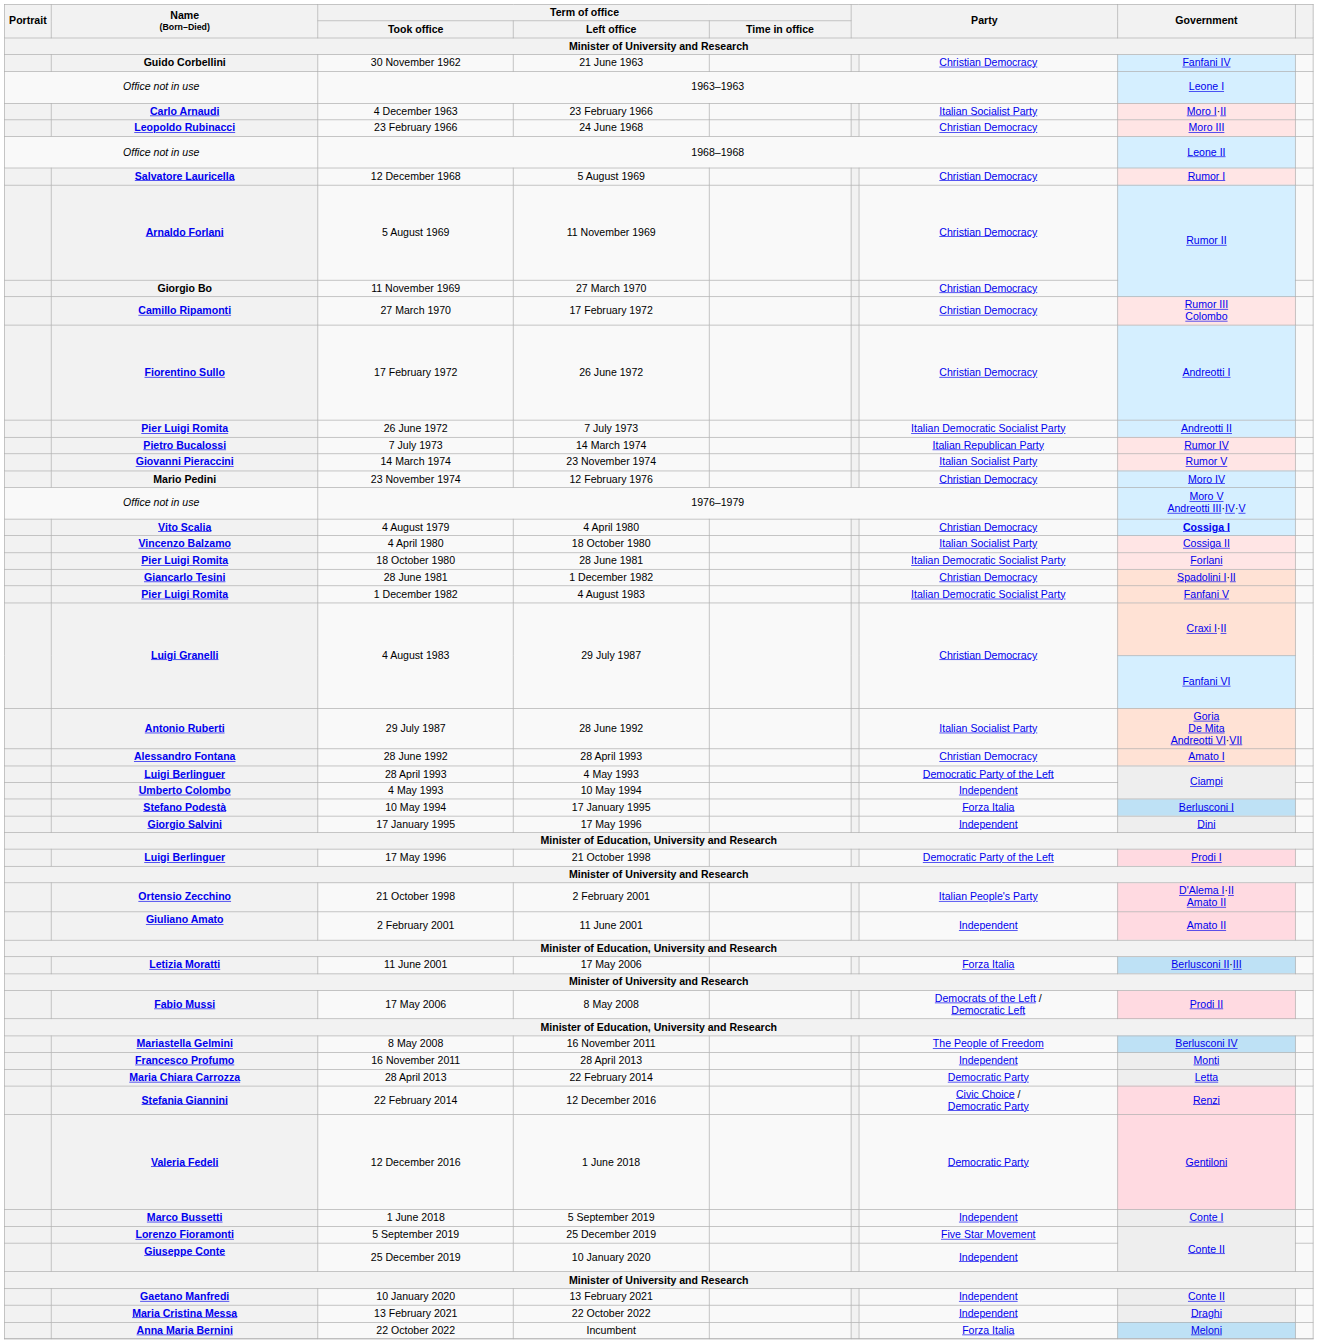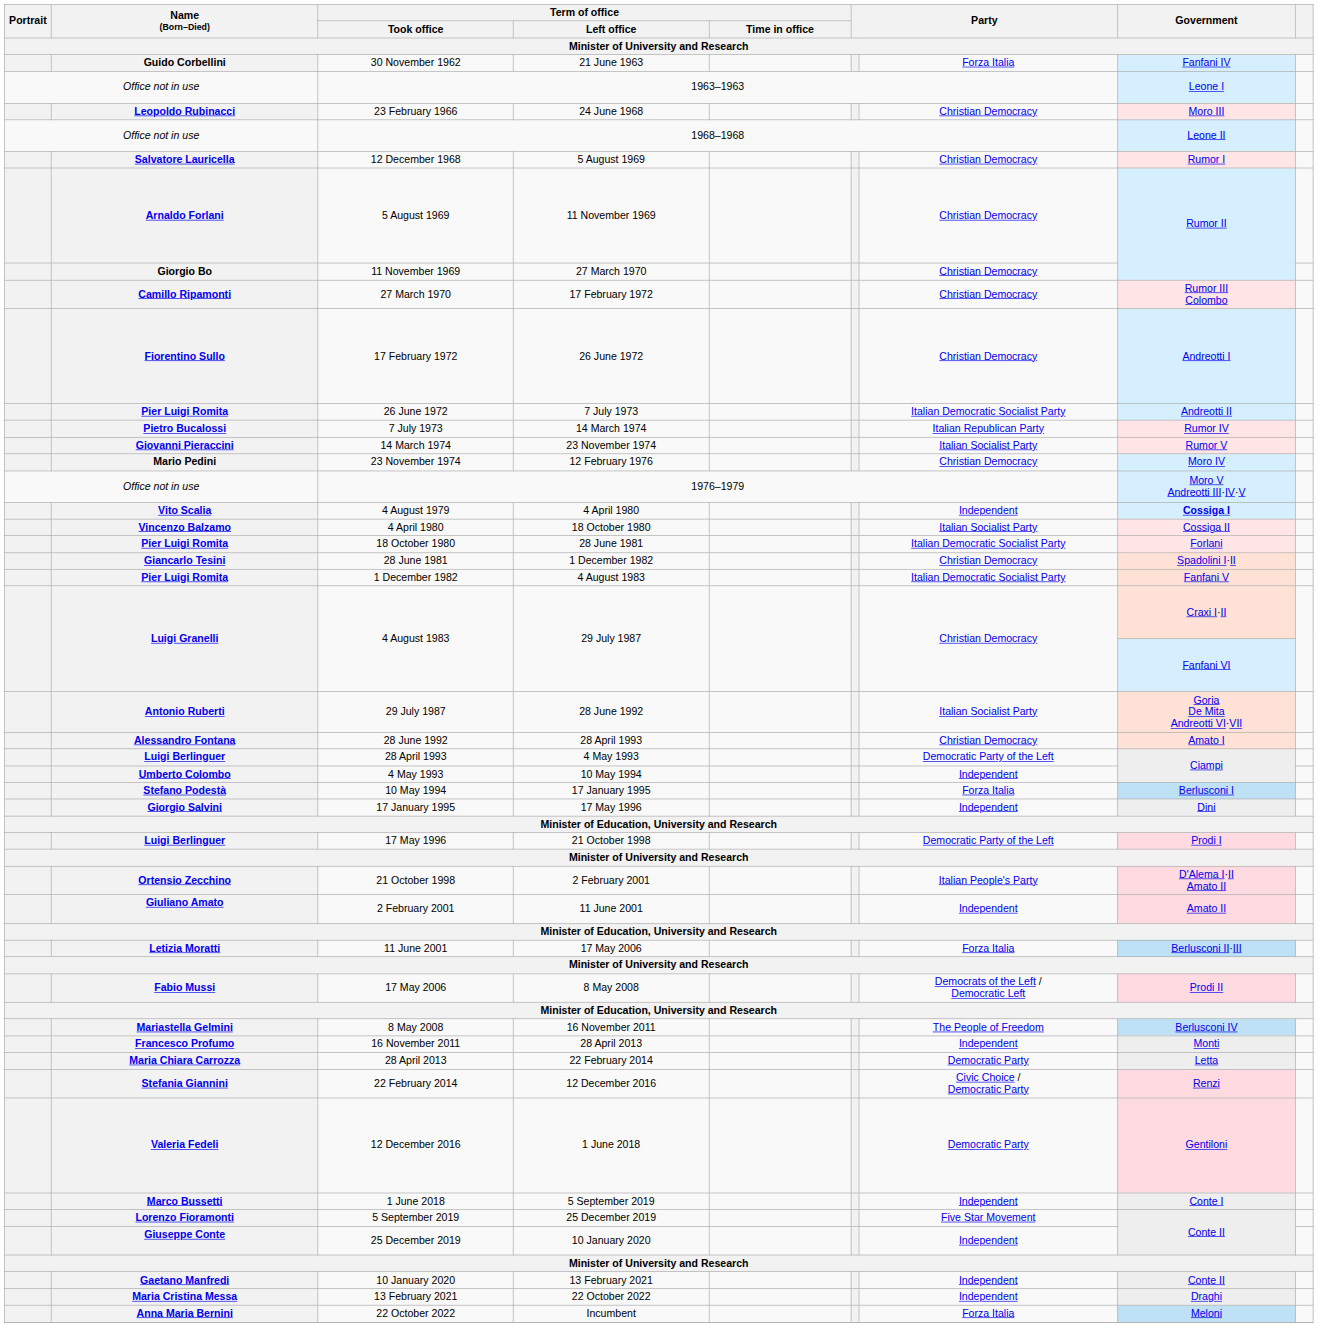(988, 63) Christian Democracy -> (988, 63) Forza Italia
- row: (416, 111)
(988, 527) Christian Democracy -> (988, 510) Independent
